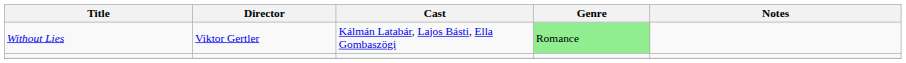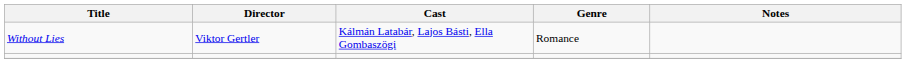(557, 37) lightgreen background -> (557, 37) no background
